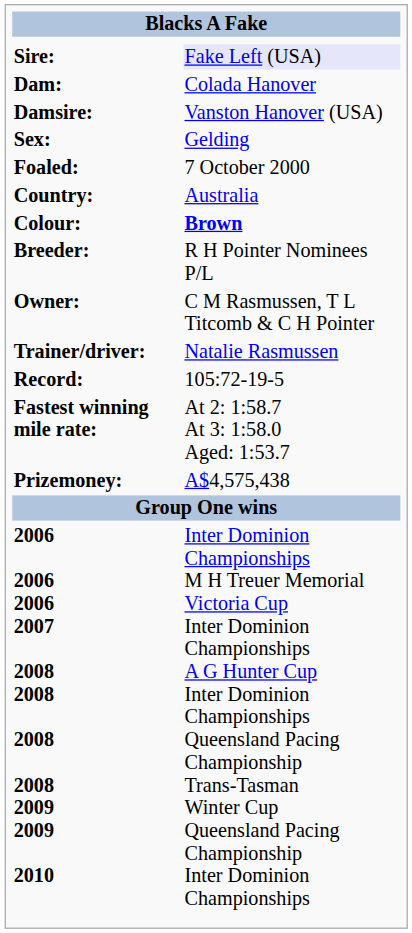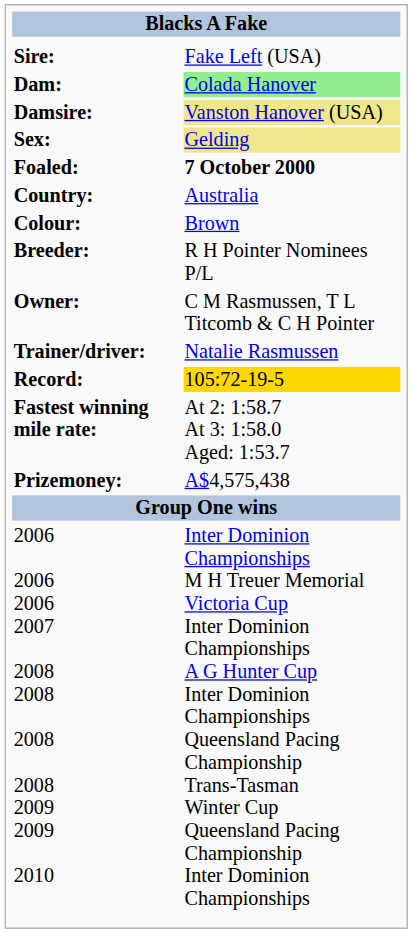(253, 57) lavender background -> (253, 57) no background
(250, 84) no background -> (250, 84) lightgreen background
(284, 112) no background -> (284, 112) khaki background
(217, 140) no background -> (217, 140) khaki background
(247, 167) normal -> (250, 167) bold
(213, 223) bold -> (212, 223) normal
(234, 379) no background -> (234, 379) gold background
(34, 705) bold -> (34, 705) normal
